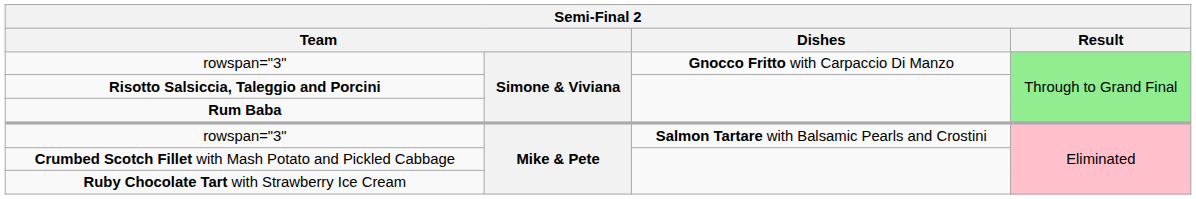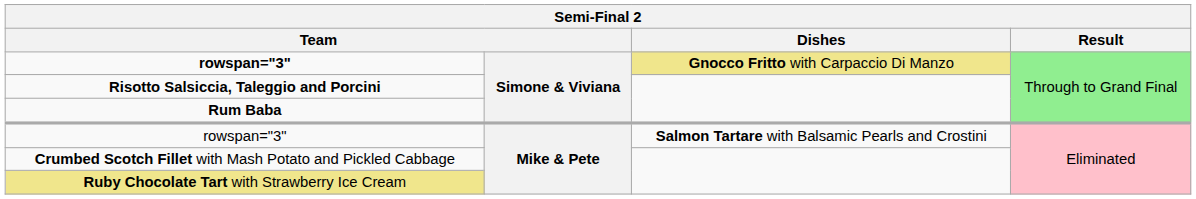(245, 63) normal -> (245, 63) bold
(821, 63) no background -> (821, 63) khaki background
(245, 183) no background -> (245, 183) khaki background
